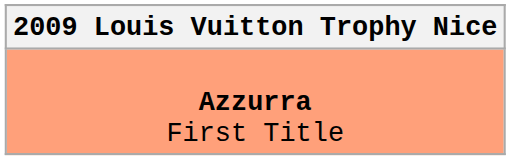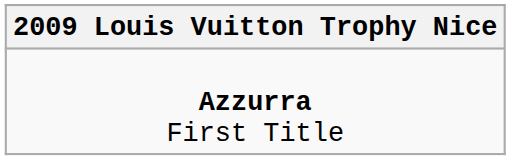(255, 117) lightsalmon background -> (255, 117) no background
